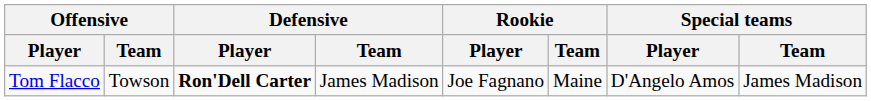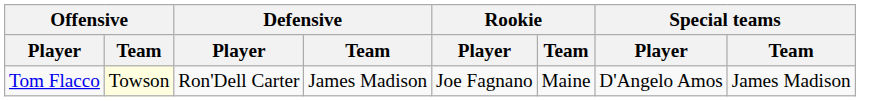(139, 80) no background -> (139, 80) lightyellow background
(245, 80) bold -> (239, 80) normal
